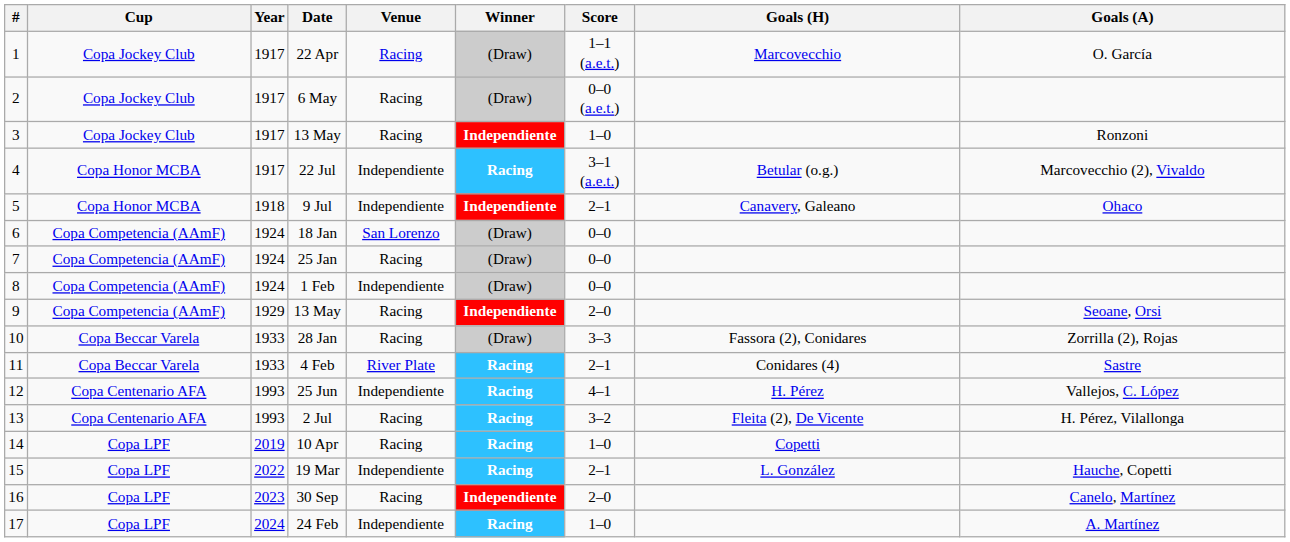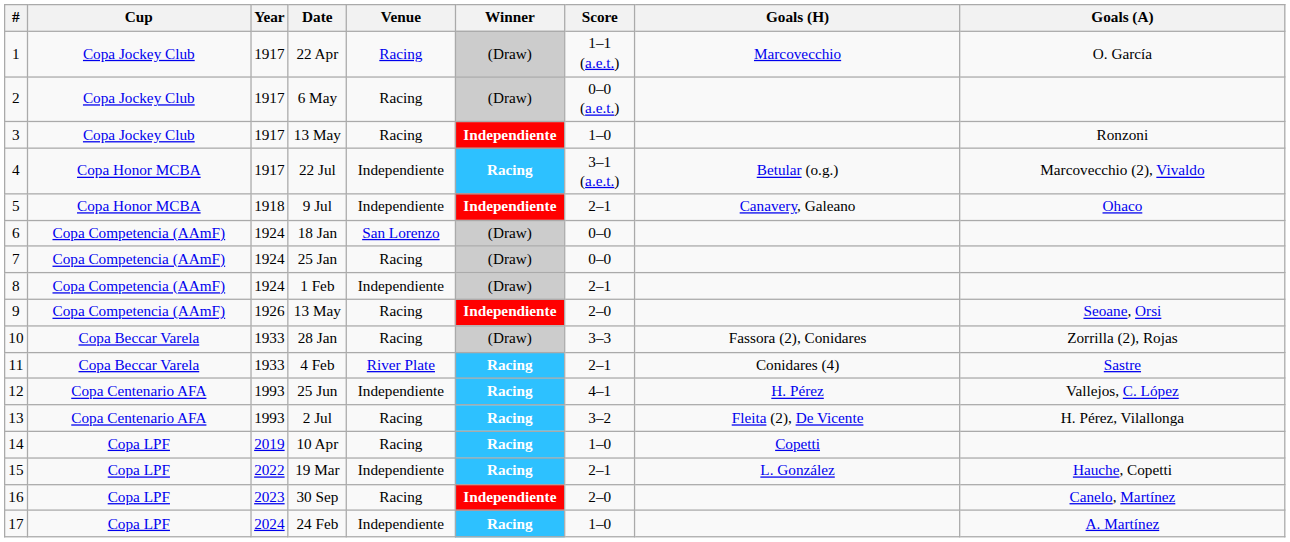(600, 285) 0–0 -> (600, 285) 2–1
(269, 312) 1929 -> (269, 312) 1926
